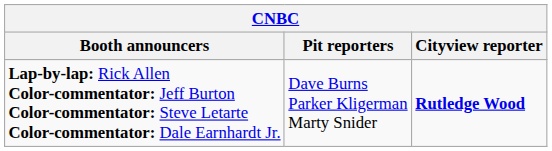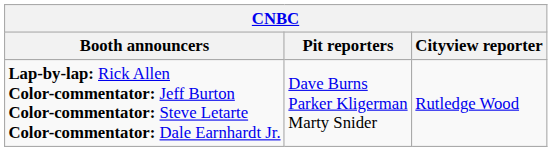(470, 103) bold -> (467, 103) normal
